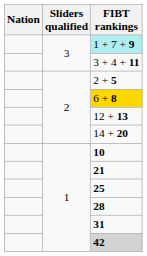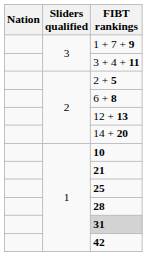(114, 44) paleturquoise background -> (114, 44) no background
(105, 98) gold background -> (105, 98) no background
(99, 224) no background -> (99, 224) lightgrey background
(99, 242) lightgrey background -> (99, 242) no background
